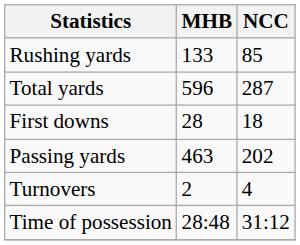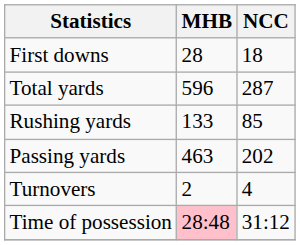rows swapped: (59, 121) <-> (70, 54)
(206, 222) no background -> (206, 222) pink background
